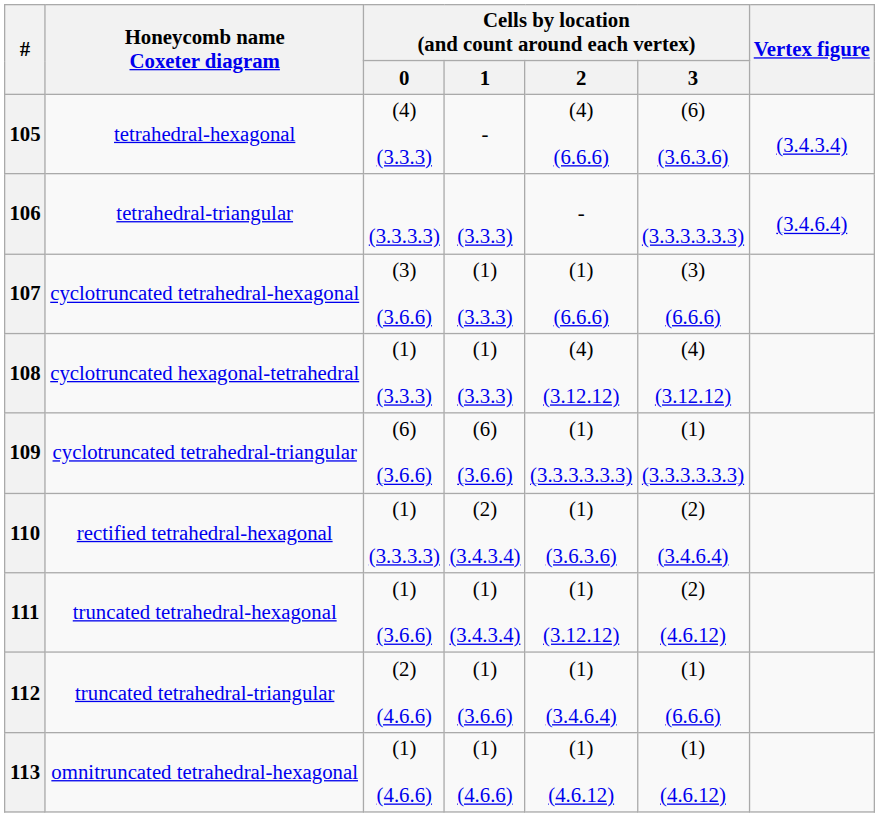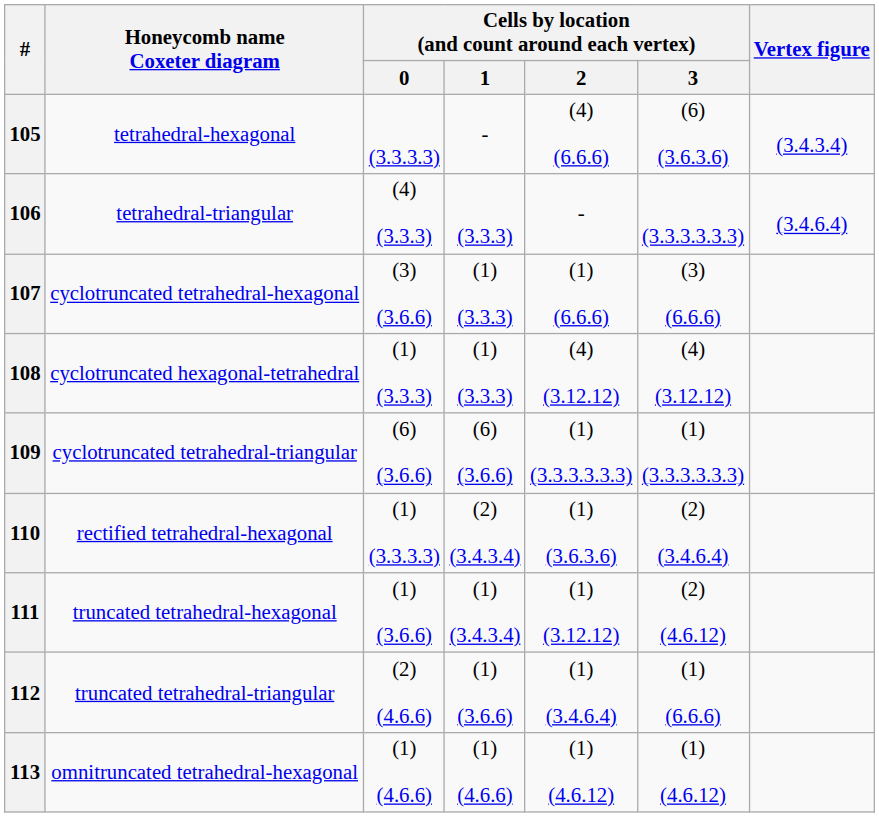(404, 133) (4) (3.3.3) -> (404, 157) (3.3.3.3)
(404, 236) (3.3.3.3) -> (404, 213) (4) (3.3.3)
